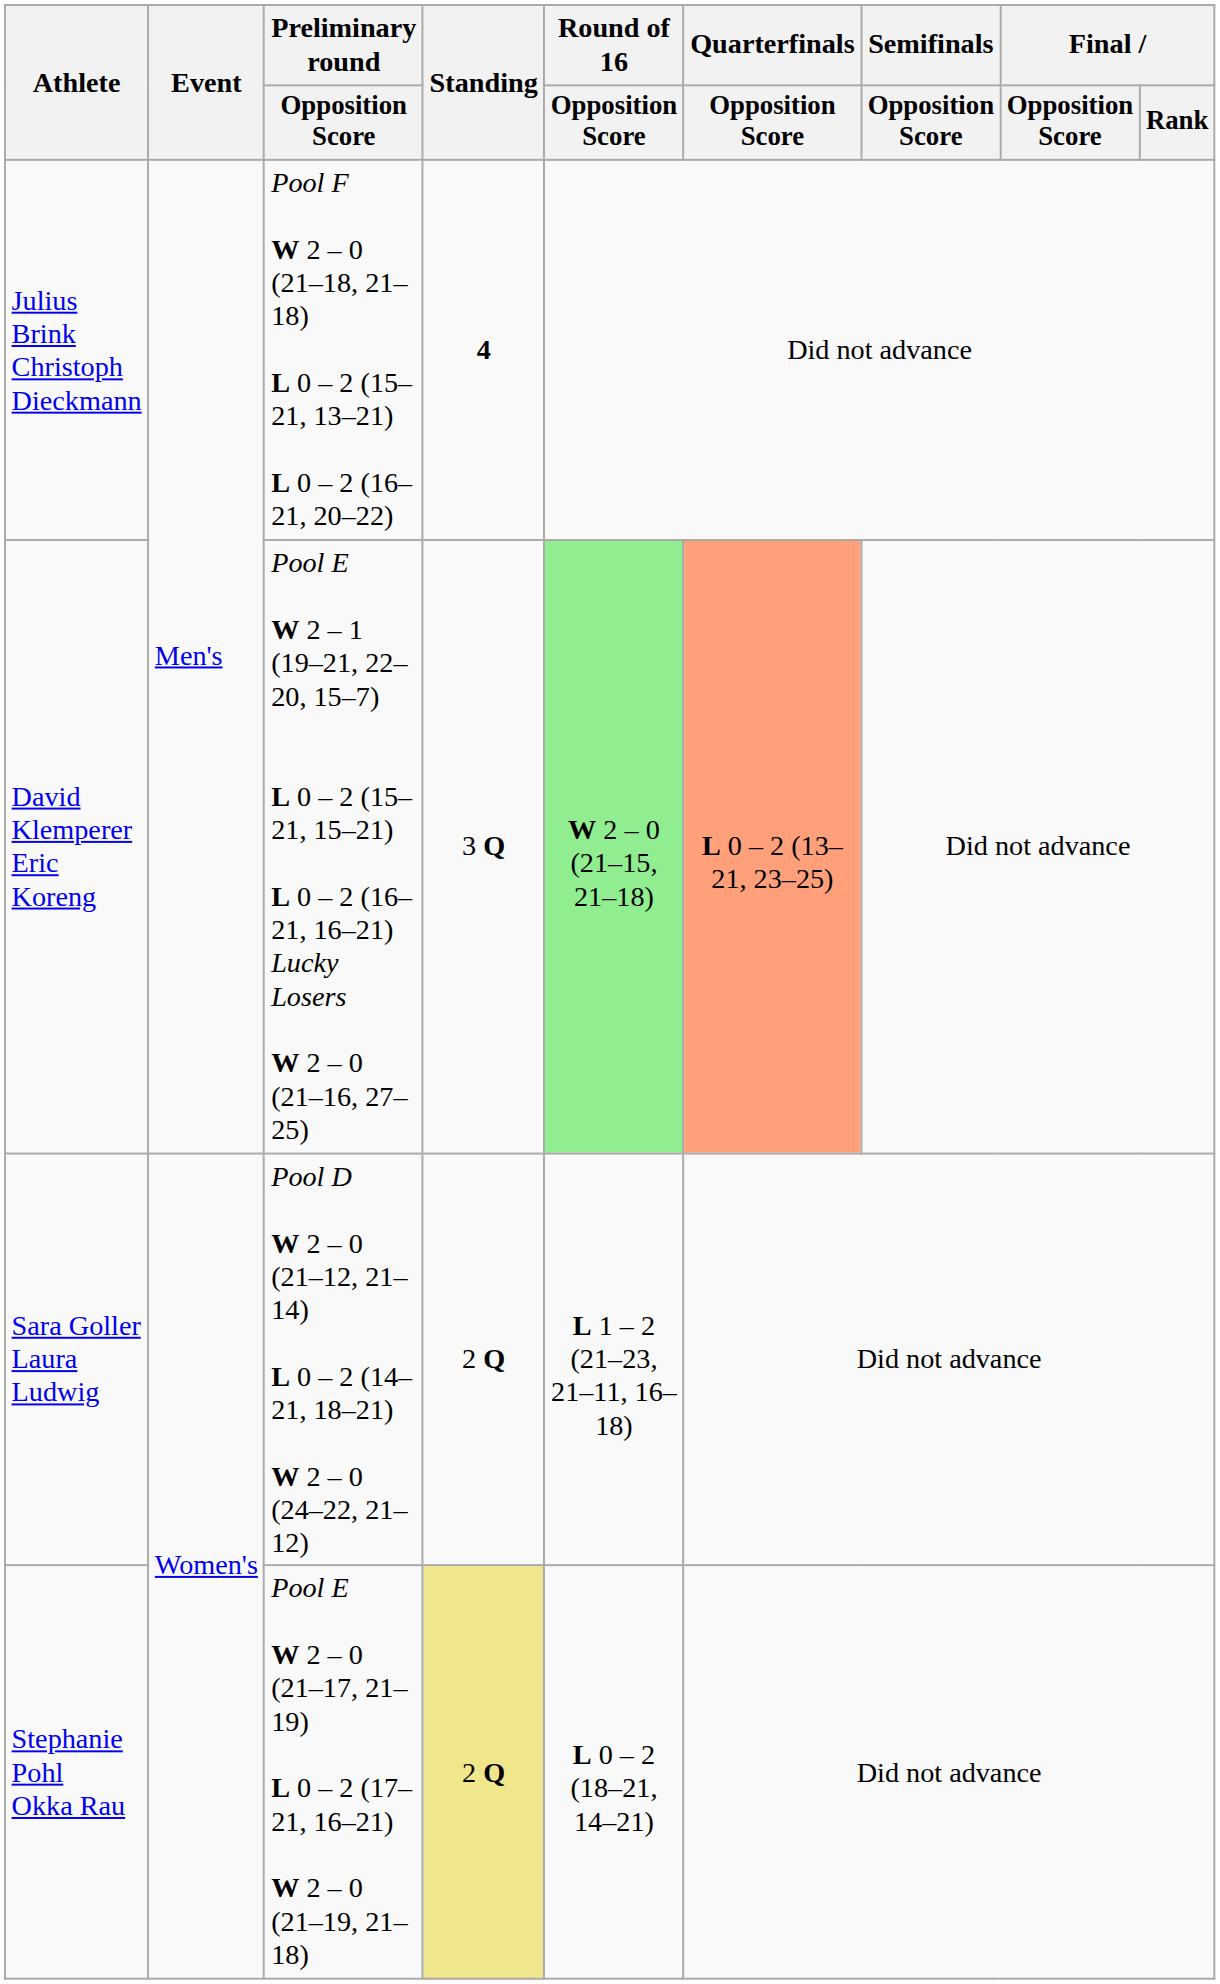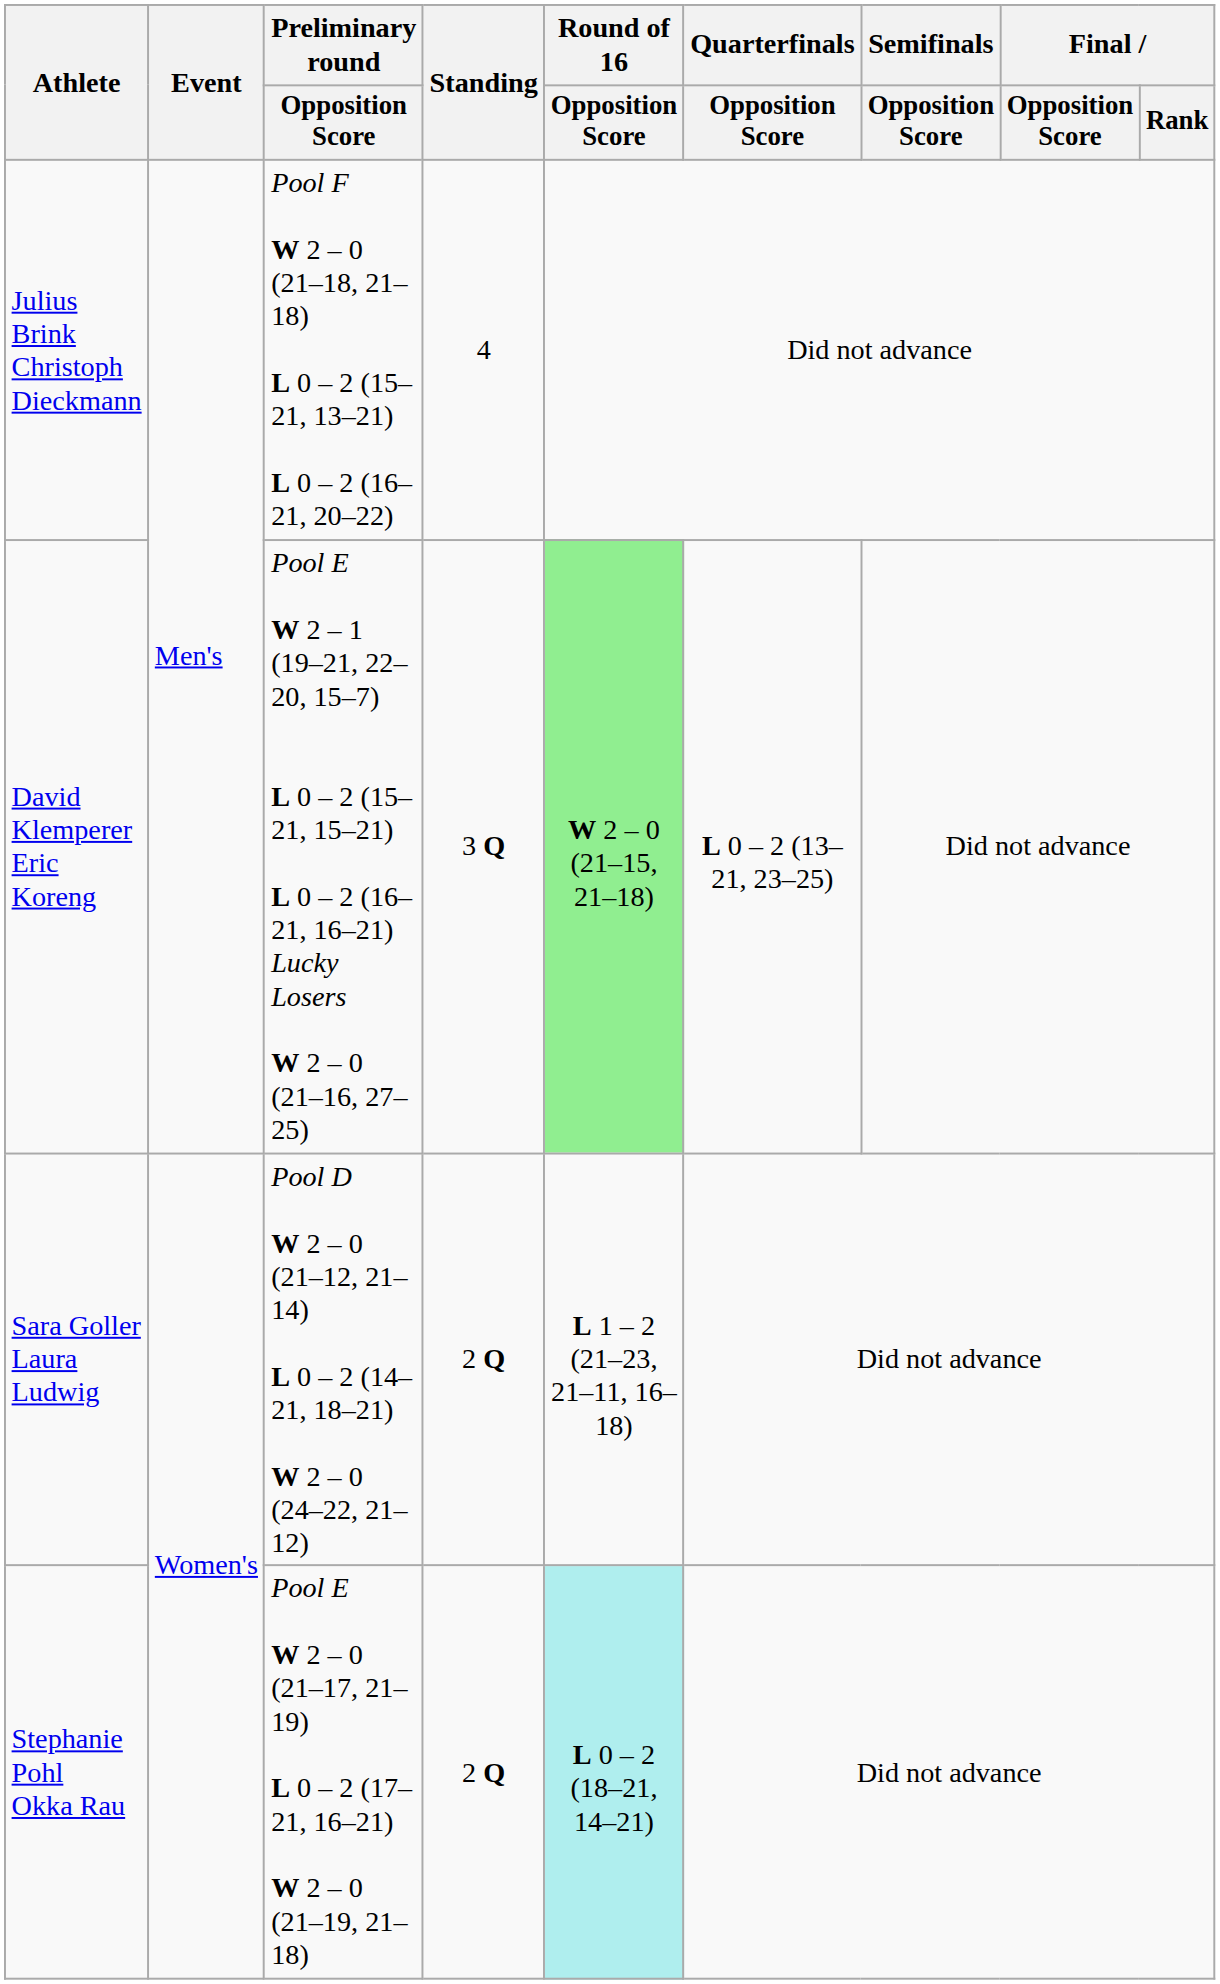(484, 350) bold -> (484, 350) normal
(772, 863) lightsalmon background -> (772, 863) no background
(484, 1772) khaki background -> (484, 1772) no background
(614, 1789) no background -> (614, 1789) paleturquoise background
